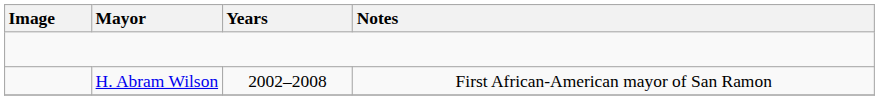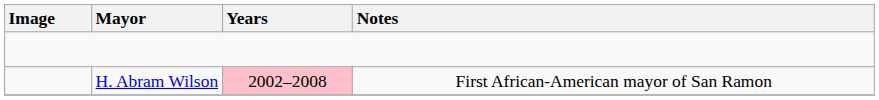(287, 80) no background -> (287, 80) pink background
